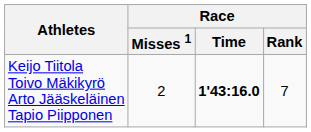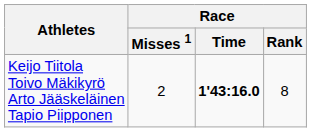(285, 91) 7 -> (285, 91) 8
